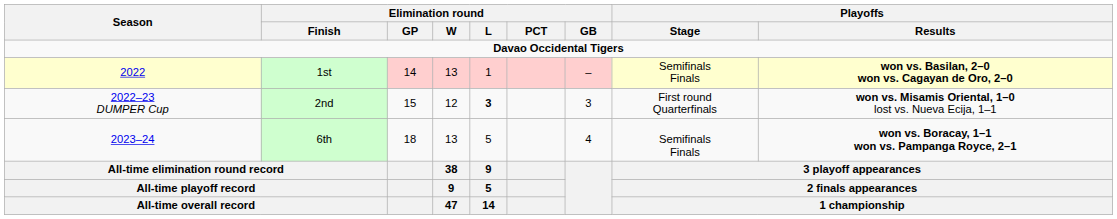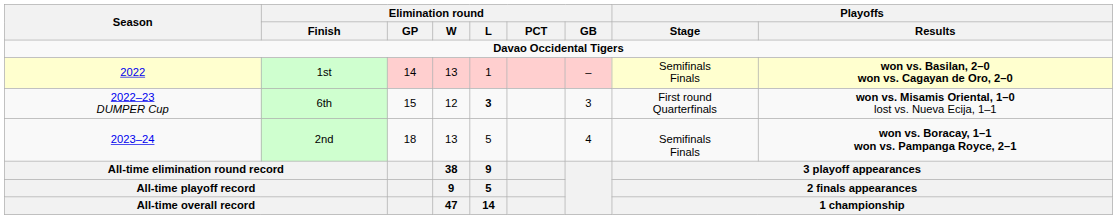(324, 103) 2nd -> (324, 103) 6th
(324, 139) 6th -> (324, 139) 2nd
